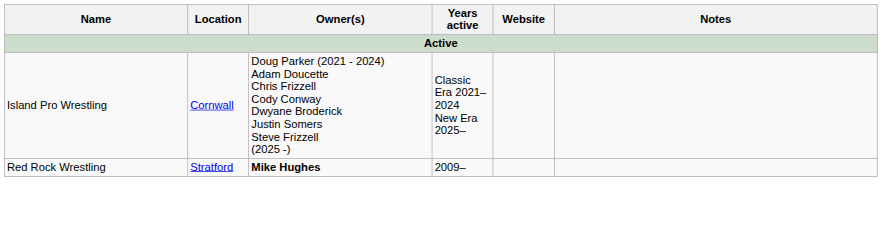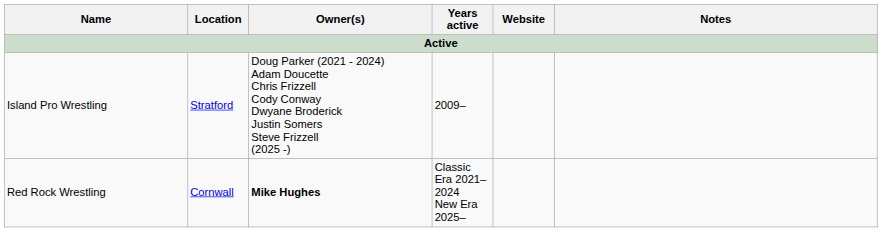(212, 105) Cornwall -> (212, 105) Stratford
(460, 105) Classic Era 2021–2024 New Era 2025– -> (450, 105) 2009–
(212, 167) Stratford -> (212, 192) Cornwall
(450, 167) 2009– -> (460, 192) Classic Era 2021–2024 New Era 2025–
